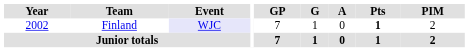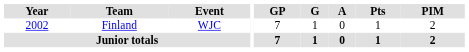(209, 25) lavender background -> (209, 25) no background
(378, 25) bold -> (378, 25) normal
